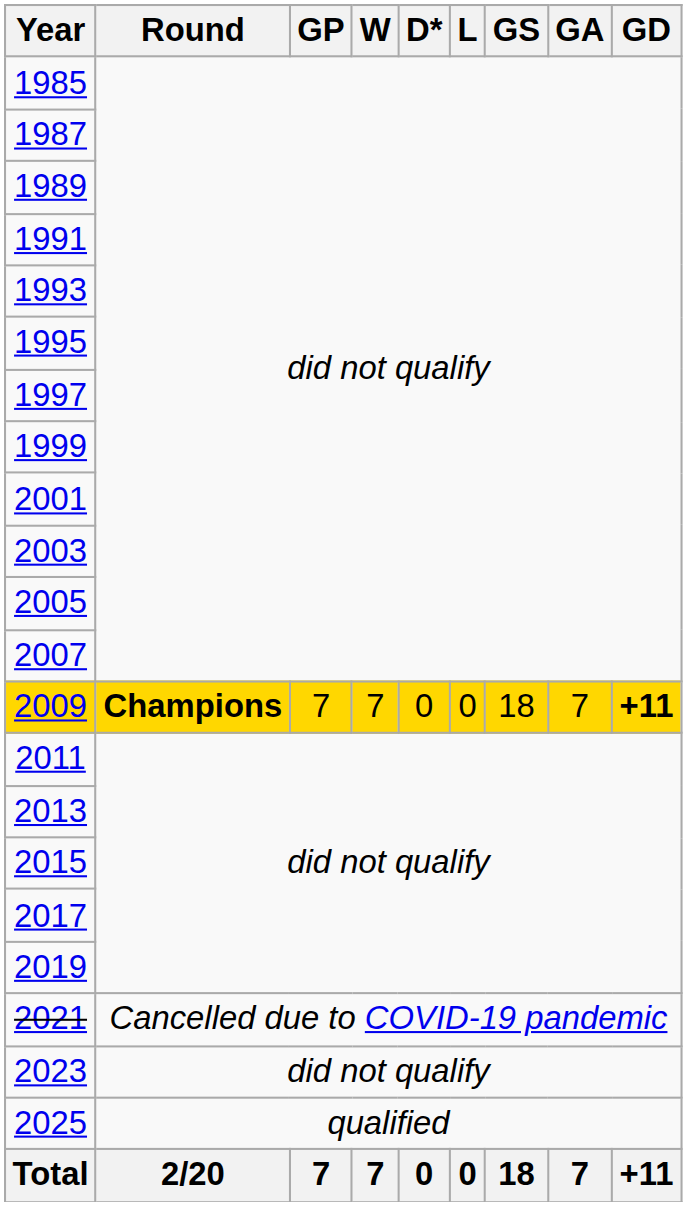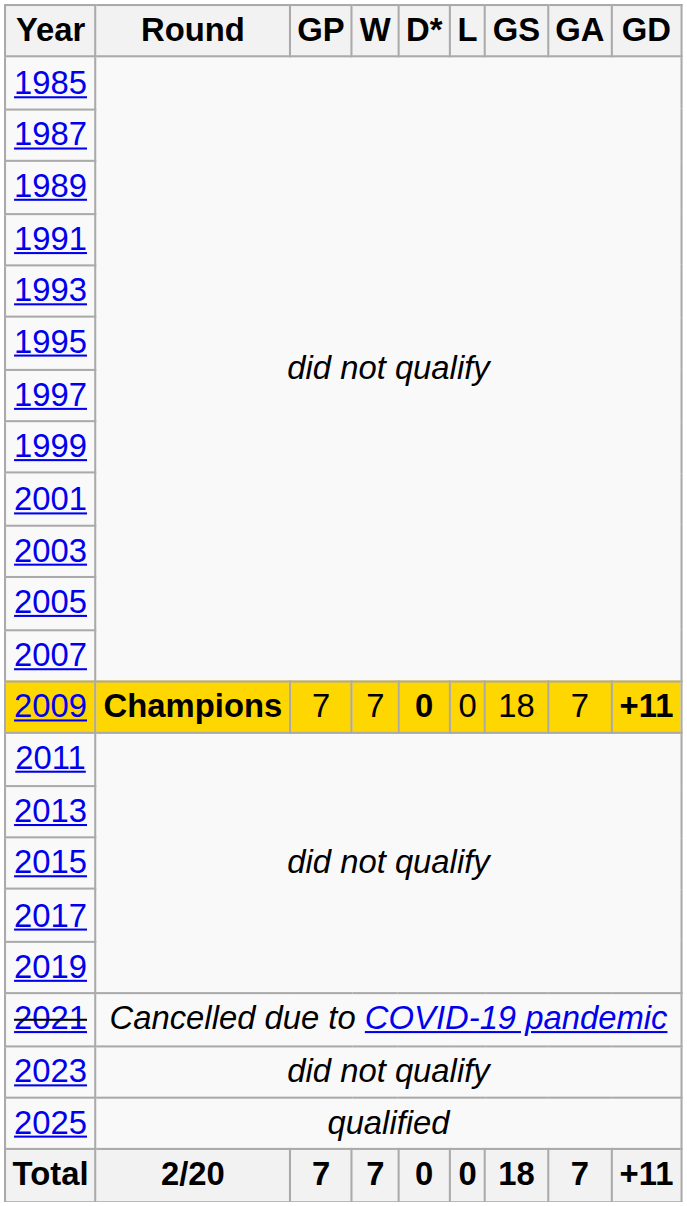(424, 706) normal -> (424, 706) bold
